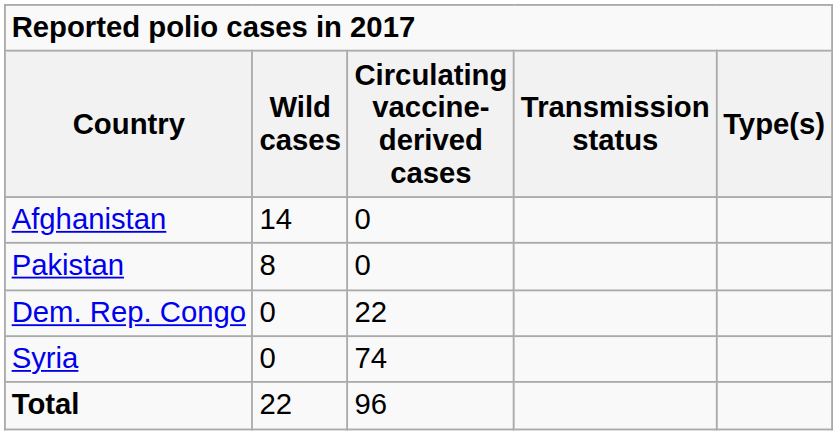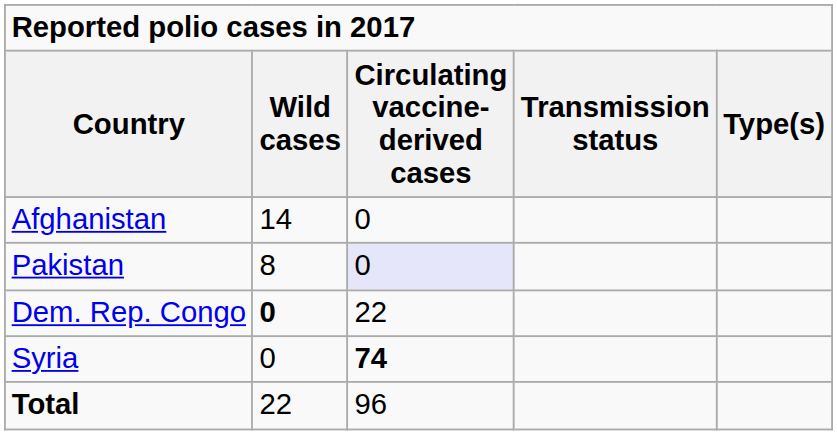(363, 265) no background -> (363, 265) lavender background
(268, 312) normal -> (268, 312) bold
(371, 358) normal -> (371, 358) bold
